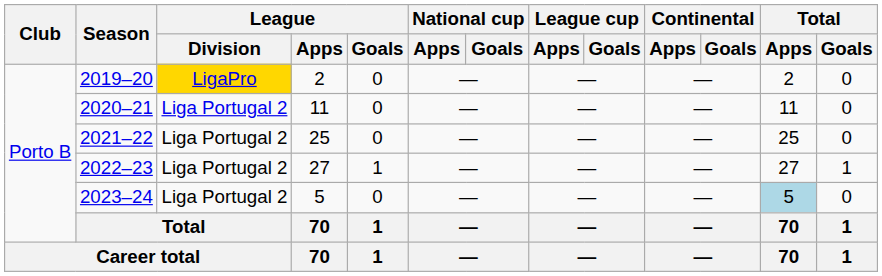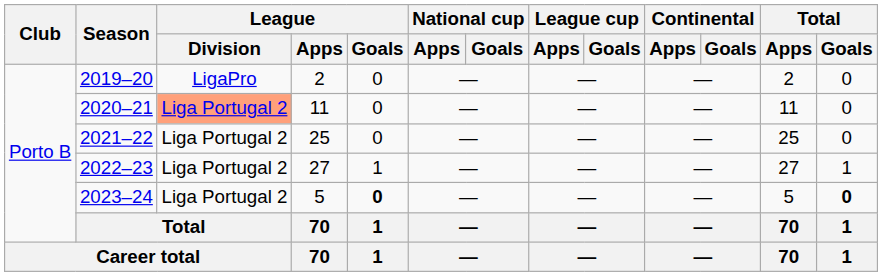(224, 78) gold background -> (224, 78) no background
(224, 108) no background -> (224, 108) lightsalmon background
(377, 197) normal -> (377, 197) bold
(789, 197) lightblue background -> (789, 197) no background
(847, 197) normal -> (847, 197) bold
